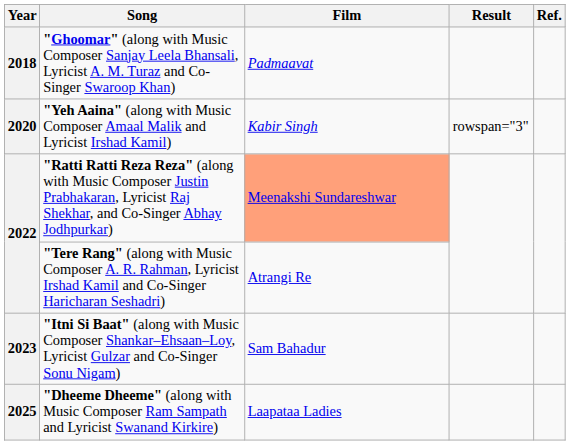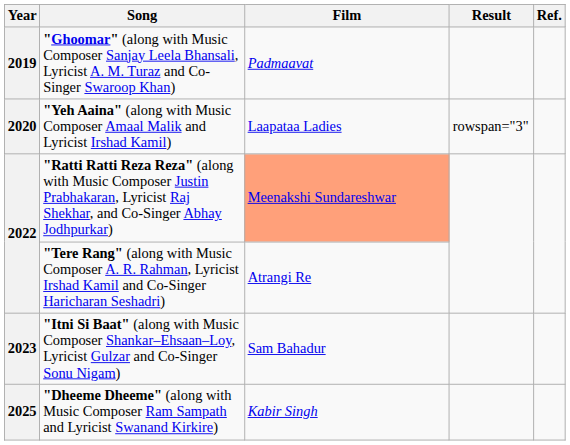(22, 63) 2018 -> (22, 63) 2019
(283, 126) Kabir Singh -> (295, 126) Laapataa Ladies
(295, 412) Laapataa Ladies -> (283, 412) Kabir Singh
